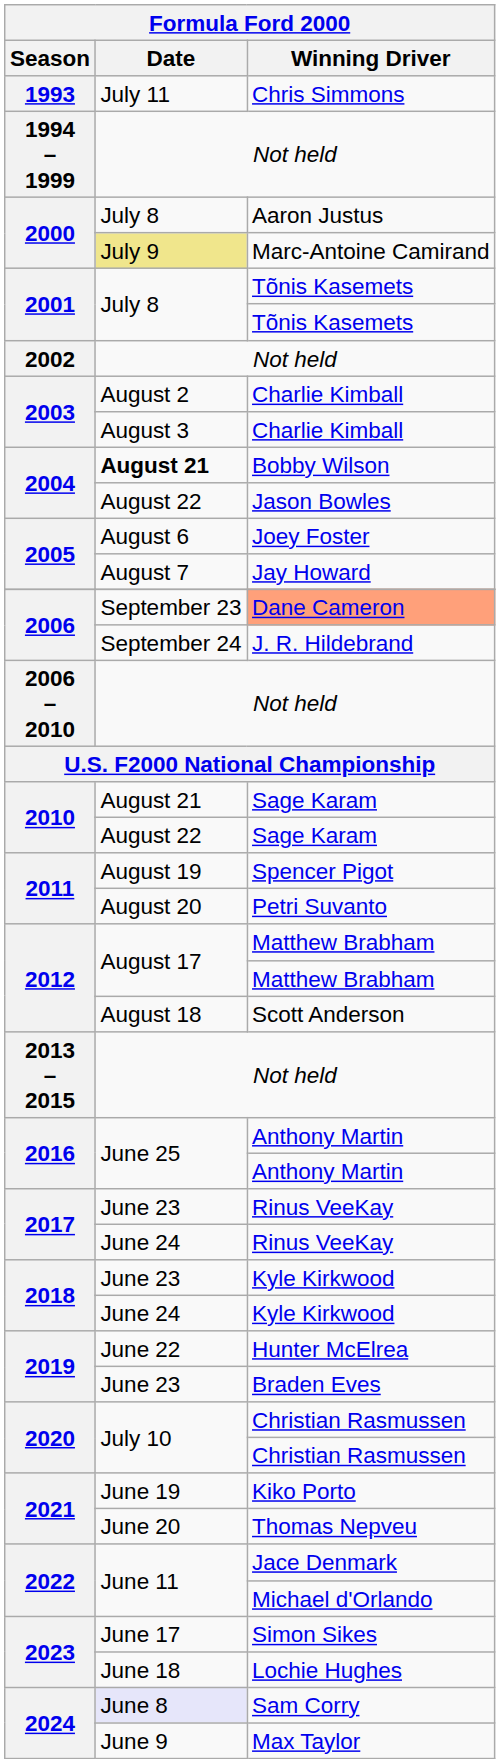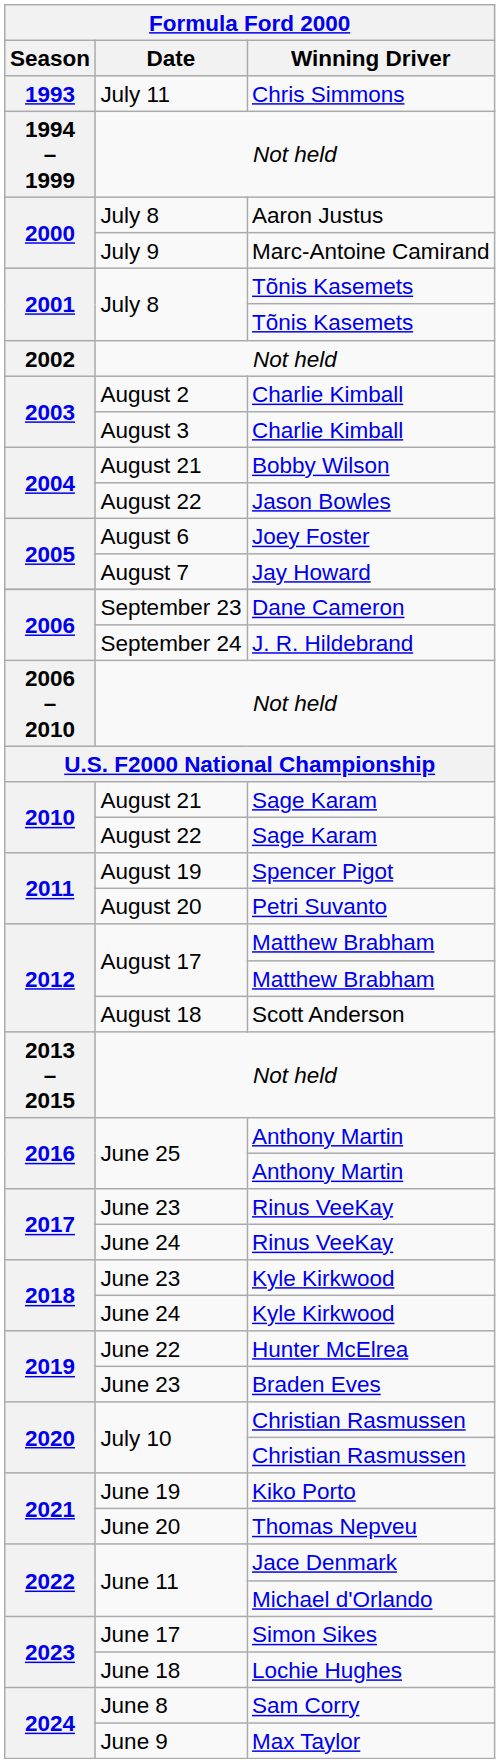(130, 251) khaki background -> (130, 251) no background
(155, 465) bold -> (151, 465) normal
(328, 607) lightsalmon background -> (328, 607) no background
(134, 1705) lavender background -> (134, 1705) no background
